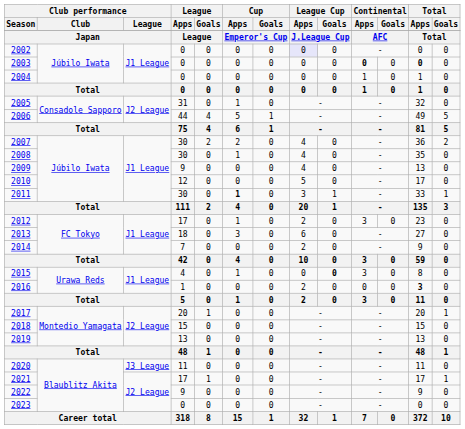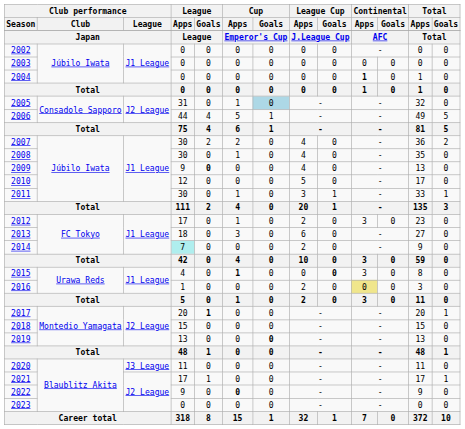(303, 50) lavender background -> (303, 50) no background
(364, 63) bold -> (364, 63) normal
(420, 63) bold -> (420, 63) normal
(364, 77) normal -> (364, 77) bold
(271, 103) no background -> (271, 103) lightblue background
(208, 169) normal -> (208, 169) bold
(238, 195) bold -> (238, 195) normal
(183, 247) no background -> (183, 247) paleturquoise background
(238, 274) normal -> (238, 274) bold
(364, 287) no background -> (364, 287) khaki background
(420, 287) bold -> (420, 287) normal
(208, 313) normal -> (208, 313) bold
(271, 339) normal -> (271, 339) bold
(238, 392) normal -> (238, 392) bold
